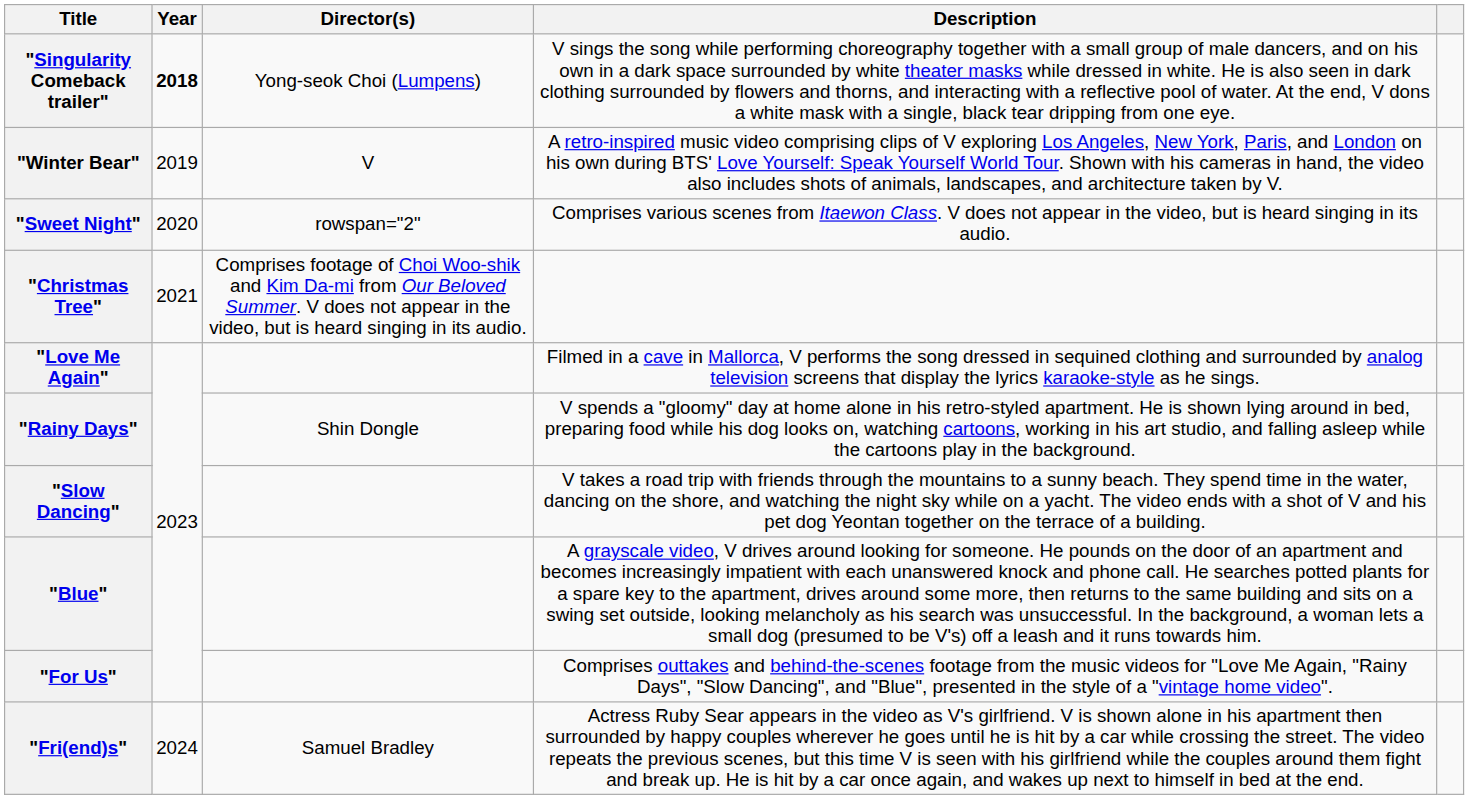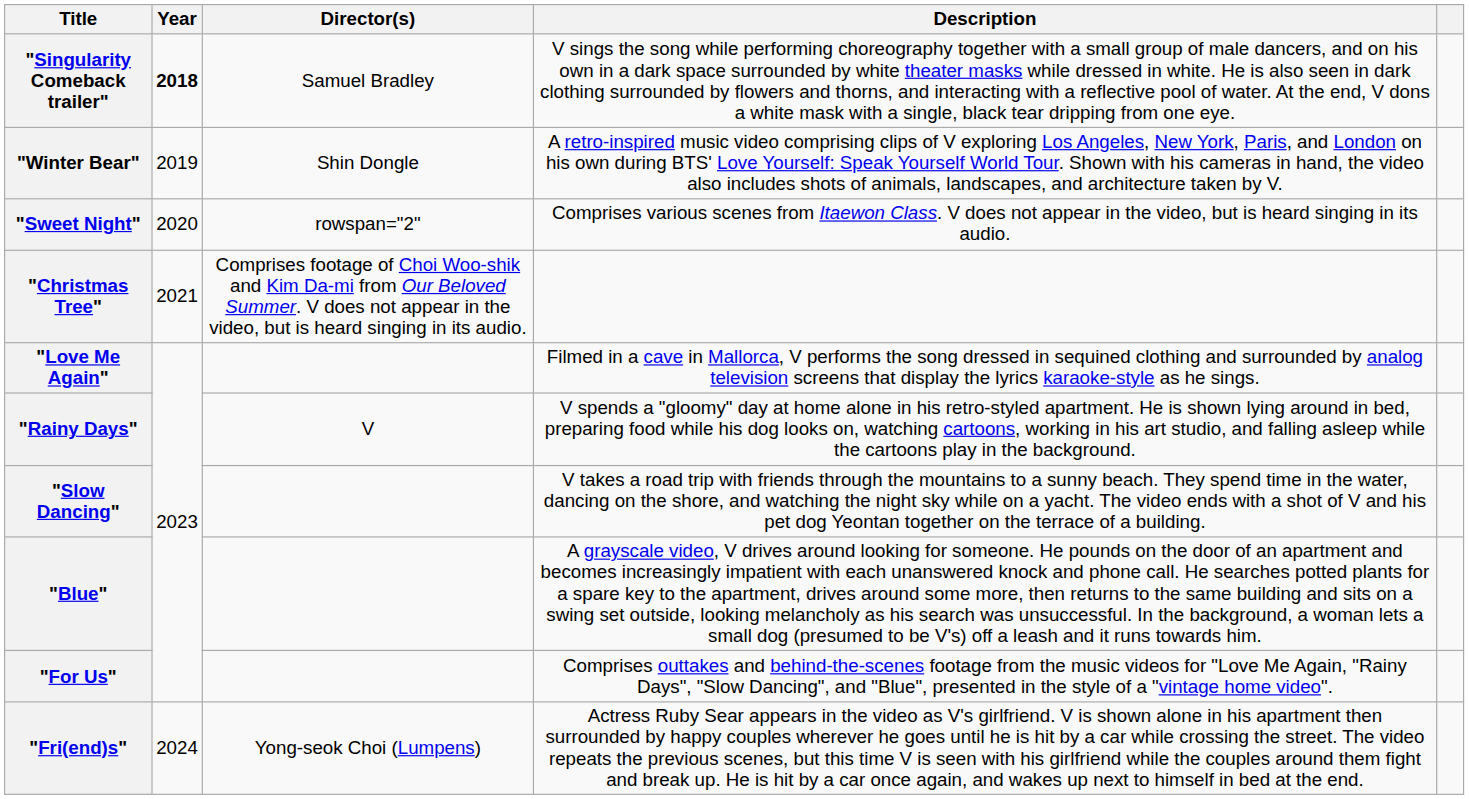(368, 80) Yong-seok Choi (Lumpens) -> (368, 80) Samuel Bradley
(368, 162) V -> (368, 162) Shin Dongle
(368, 429) Shin Dongle -> (368, 429) V
(368, 747) Samuel Bradley -> (368, 747) Yong-seok Choi (Lumpens)
